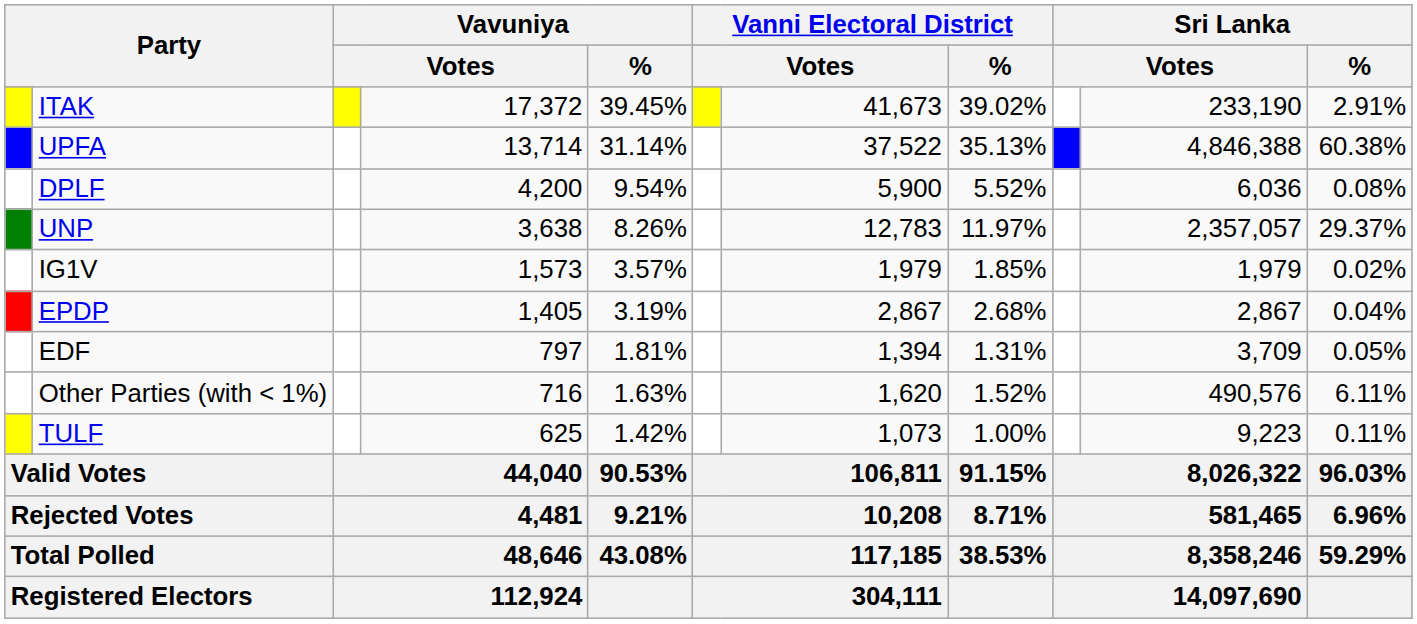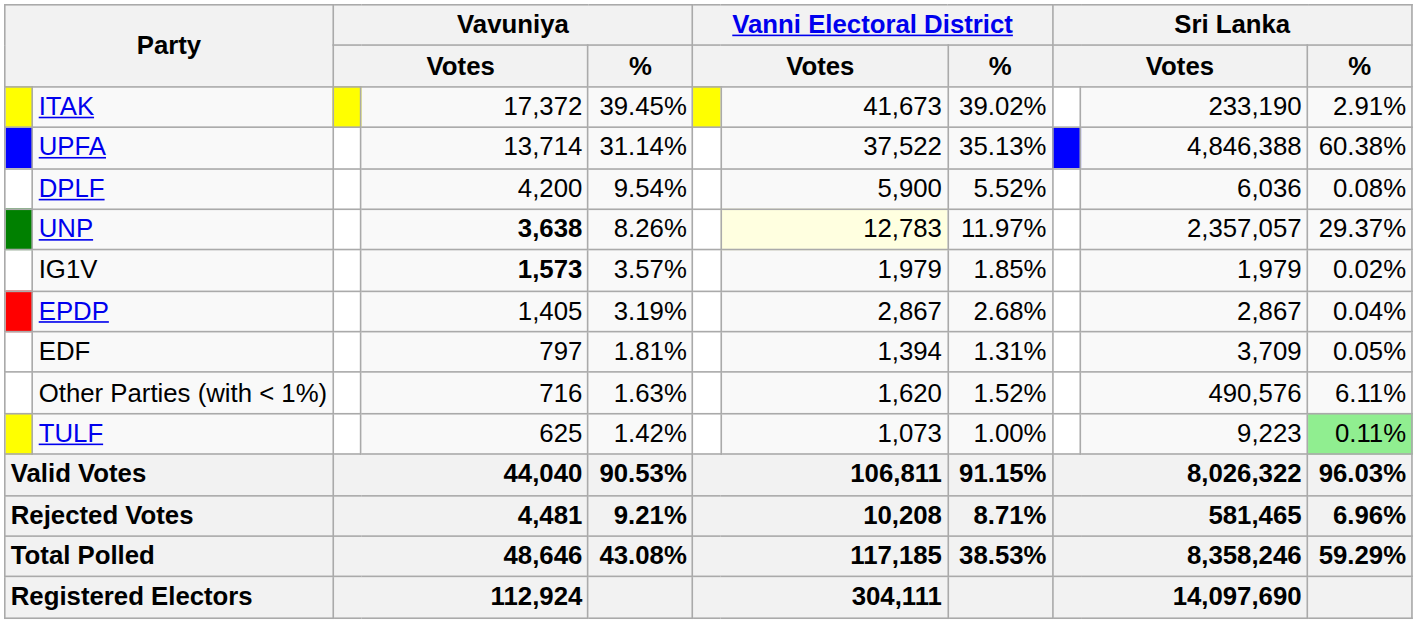(550, 229) normal -> (550, 229) bold
(903, 229) no background -> (903, 229) lightyellow background
(550, 270) normal -> (550, 270) bold
(1371, 433) no background -> (1371, 433) lightgreen background
